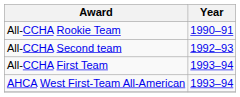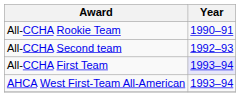(212, 65) no background -> (212, 65) lavender background
